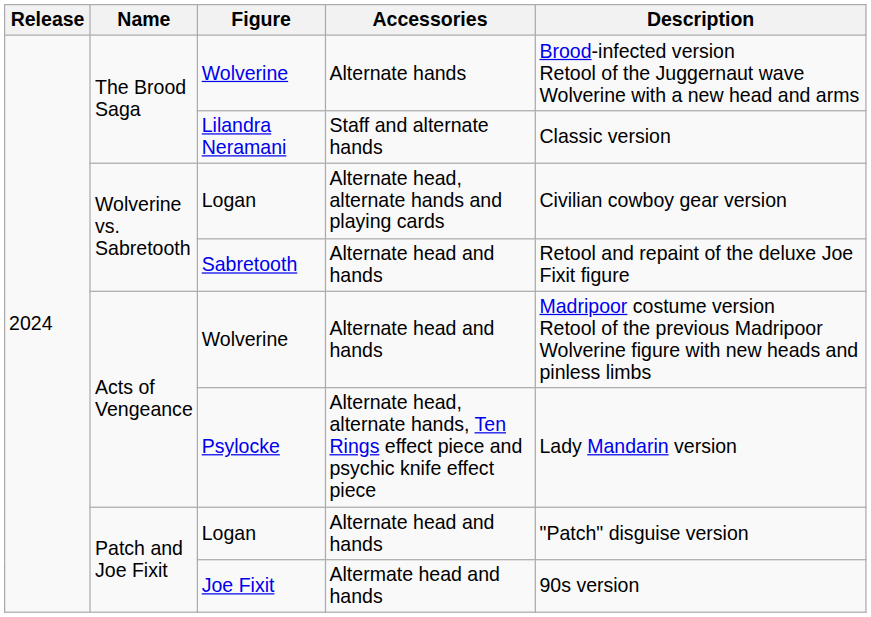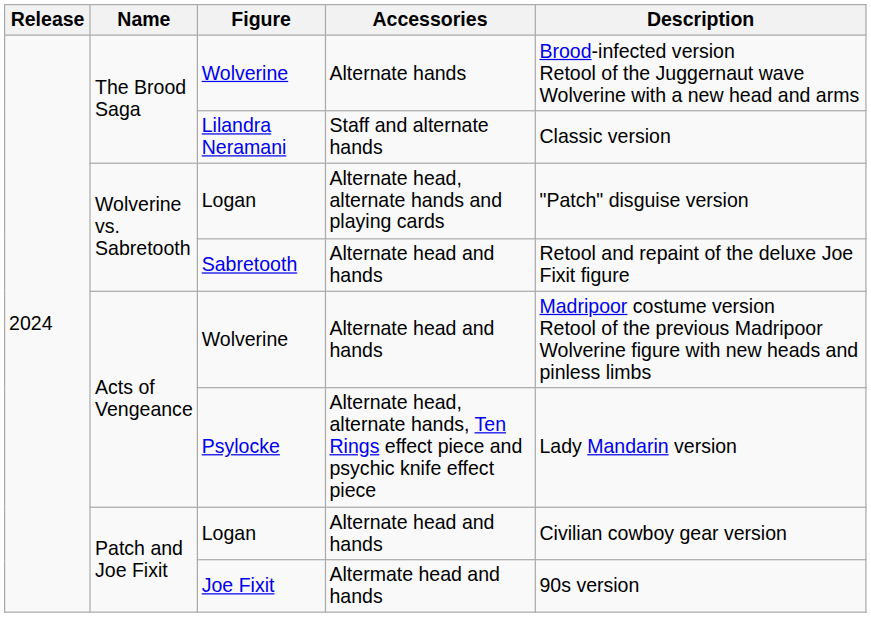(663, 200) Civilian cowboy gear version -> (644, 200) "Patch" disguise version
(644, 533) "Patch" disguise version -> (663, 533) Civilian cowboy gear version
